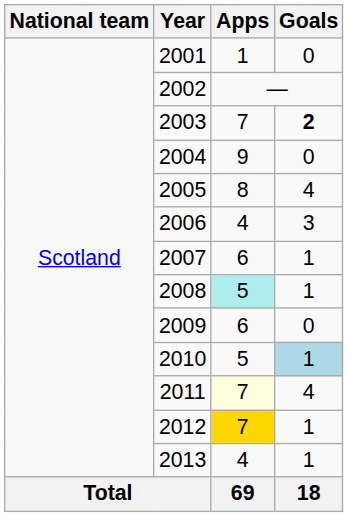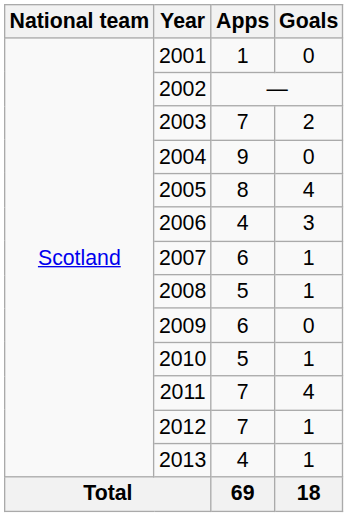(309, 122) bold -> (309, 122) normal
(243, 291) paleturquoise background -> (243, 291) no background
(309, 358) lightblue background -> (309, 358) no background
(243, 392) lightyellow background -> (243, 392) no background
(243, 426) gold background -> (243, 426) no background
